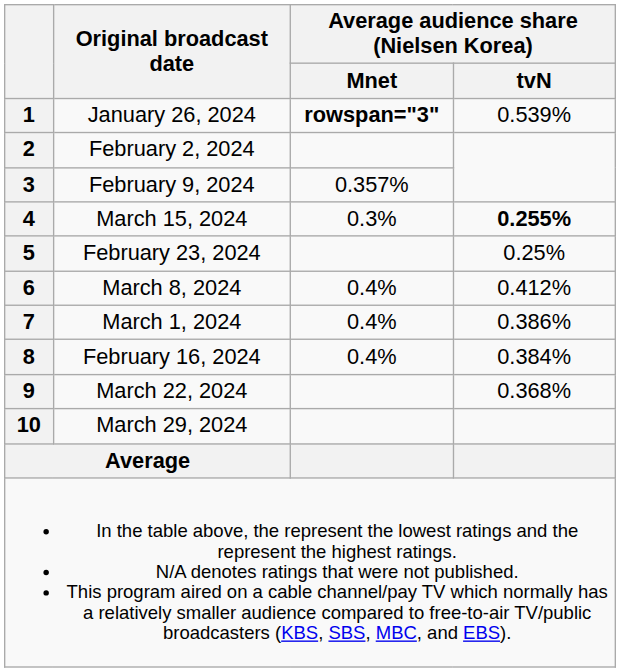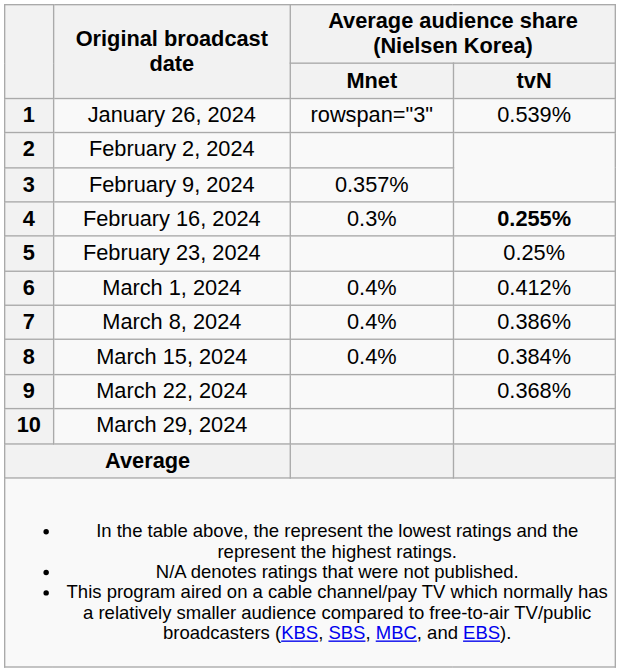(372, 115) bold -> (372, 115) normal
(172, 218) March 15, 2024 -> (172, 218) February 16, 2024
(172, 287) March 8, 2024 -> (172, 287) March 1, 2024
(172, 322) March 1, 2024 -> (172, 322) March 8, 2024
(172, 356) February 16, 2024 -> (172, 356) March 15, 2024
